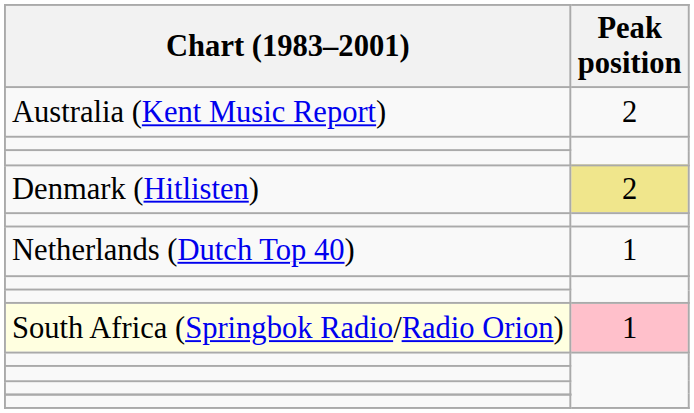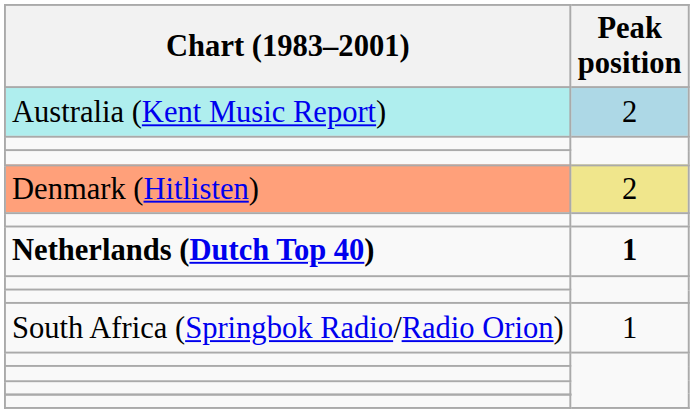(199, 111) no background -> (199, 111) paleturquoise background
(630, 111) no background -> (630, 111) lightblue background
(135, 188) no background -> (135, 188) lightsalmon background
(183, 250) normal -> (193, 250) bold
(630, 250) normal -> (630, 250) bold
(288, 327) lightyellow background -> (288, 327) no background
(630, 327) pink background -> (630, 327) no background
